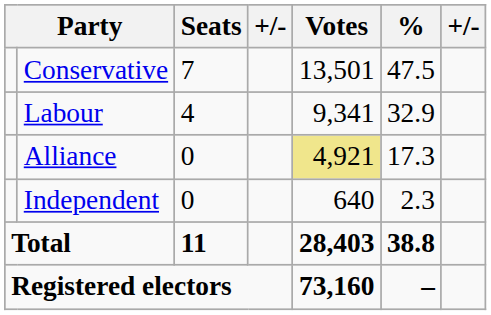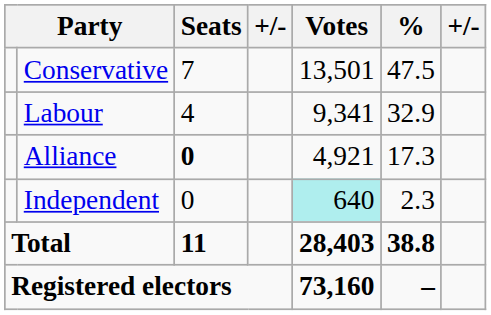(188, 156) normal -> (188, 156) bold
(344, 156) khaki background -> (344, 156) no background
(354, 199) no background -> (354, 199) paleturquoise background
